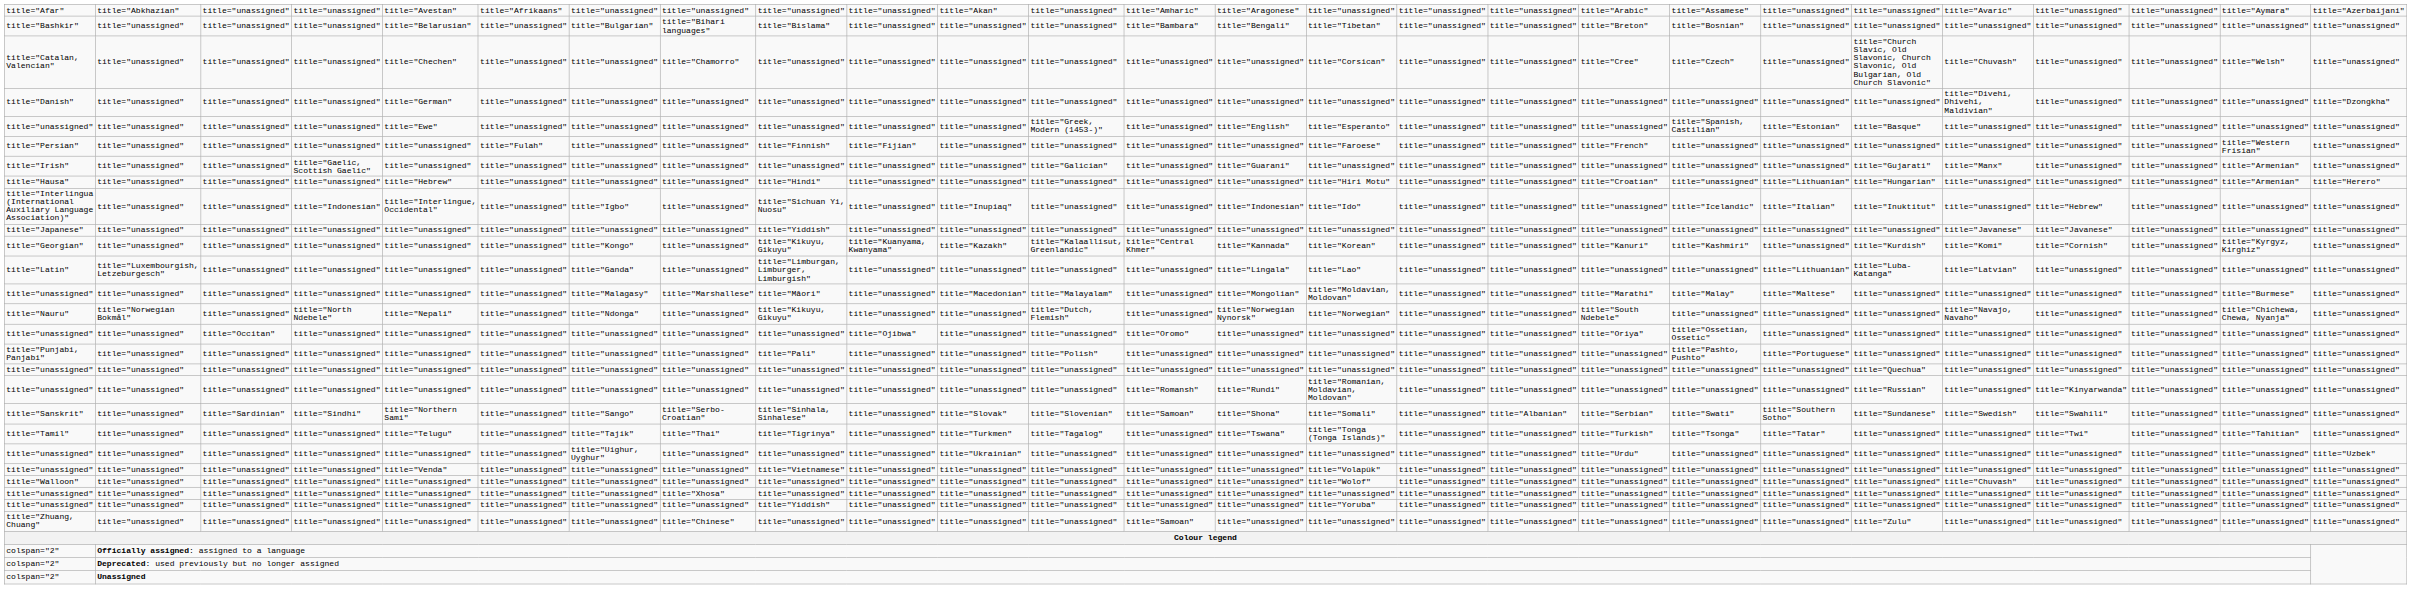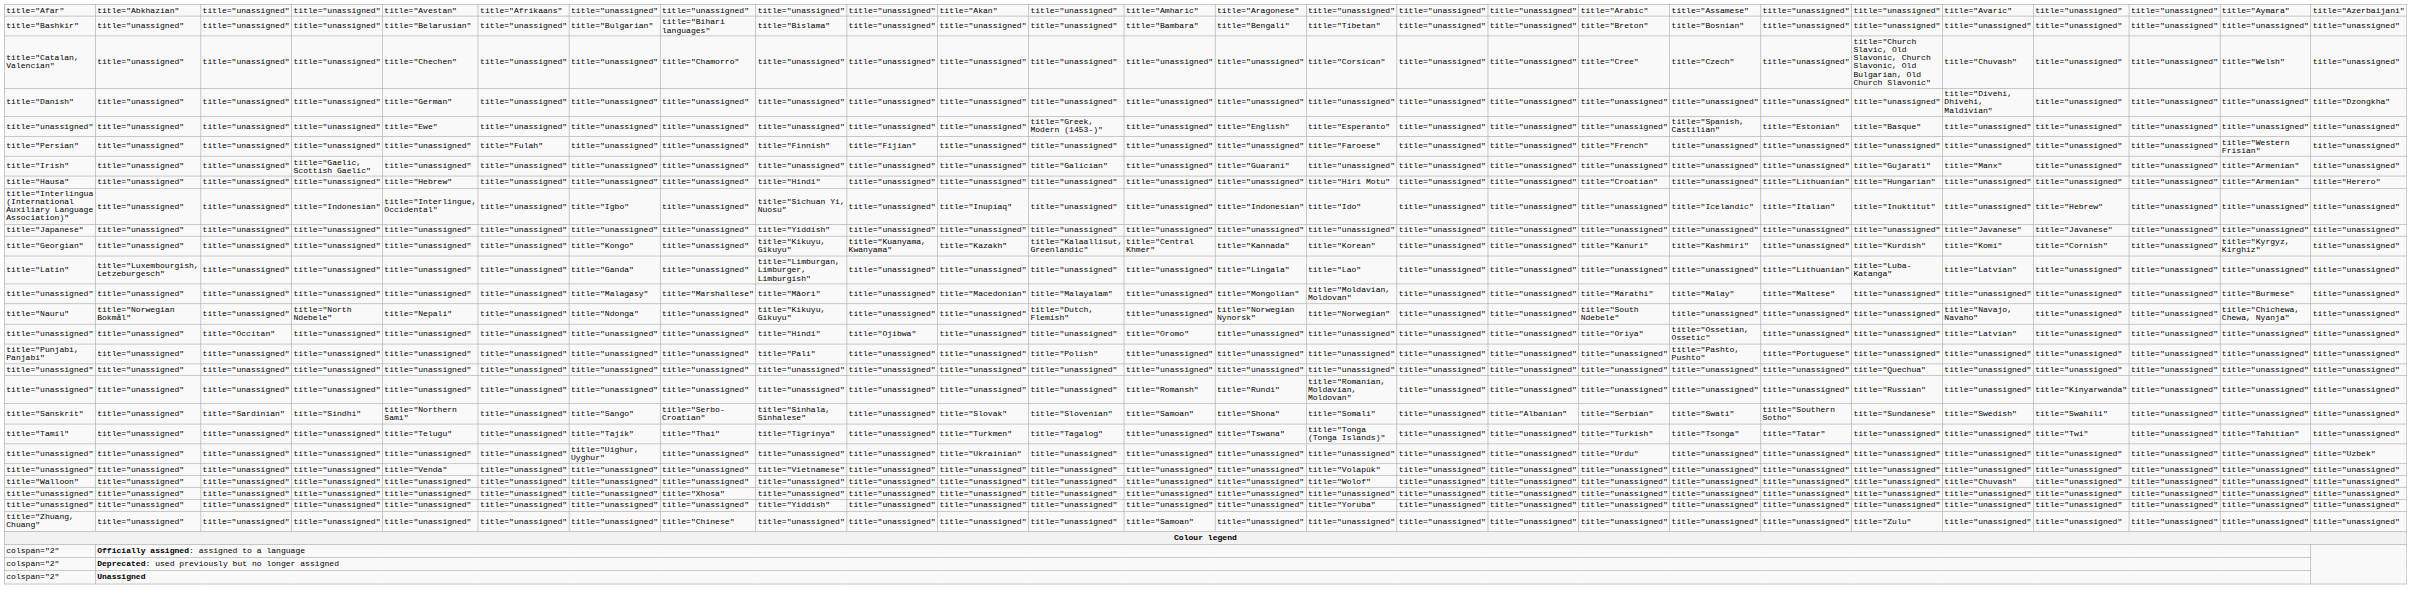(801, 334) title="unassigned" -> (789, 334) title="Hindi"
(1988, 334) title="unassigned" -> (1981, 334) title="Latvian"
